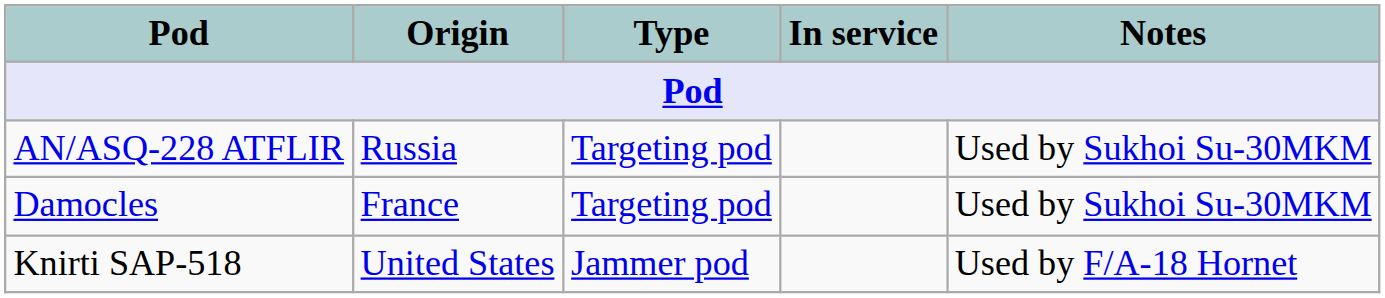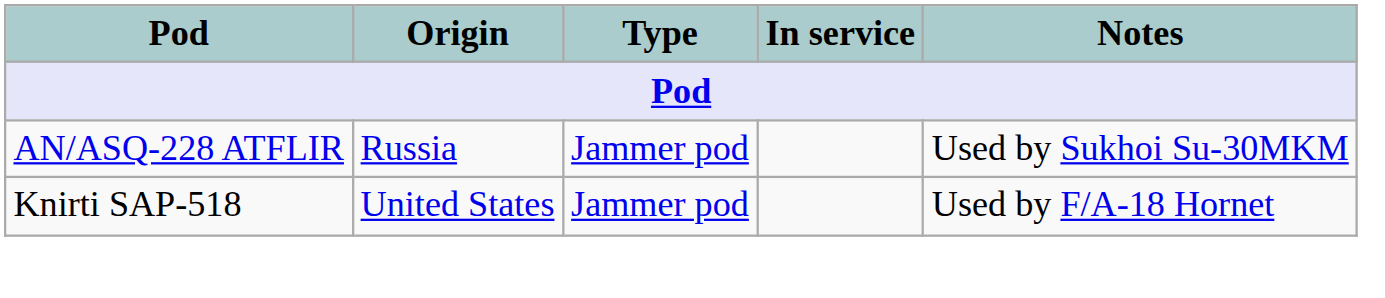(671, 147) Targeting pod -> (660, 147) Jammer pod
- row: (86, 205)
